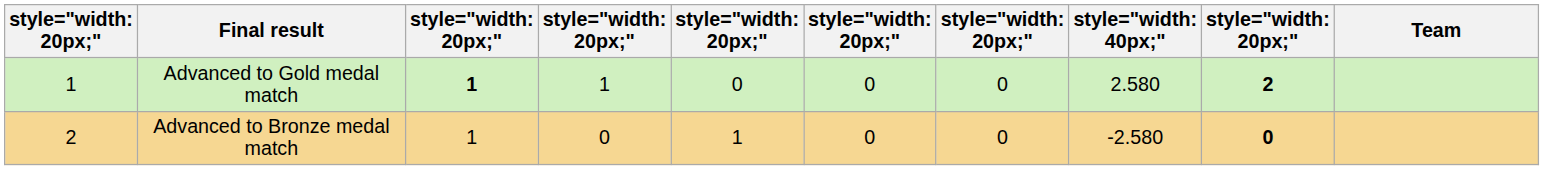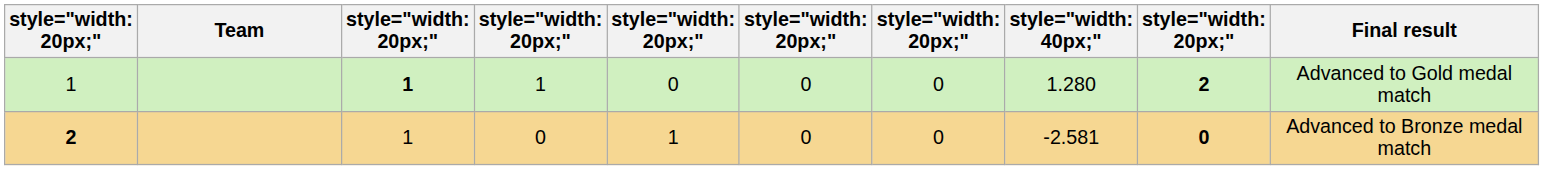columns swapped: (1436, 31) <-> (271, 31)
(1135, 84) 2.580 -> (1071, 84) 1.280
(71, 137) normal -> (71, 137) bold
(1135, 137) -2.580 -> (1071, 137) -2.581
